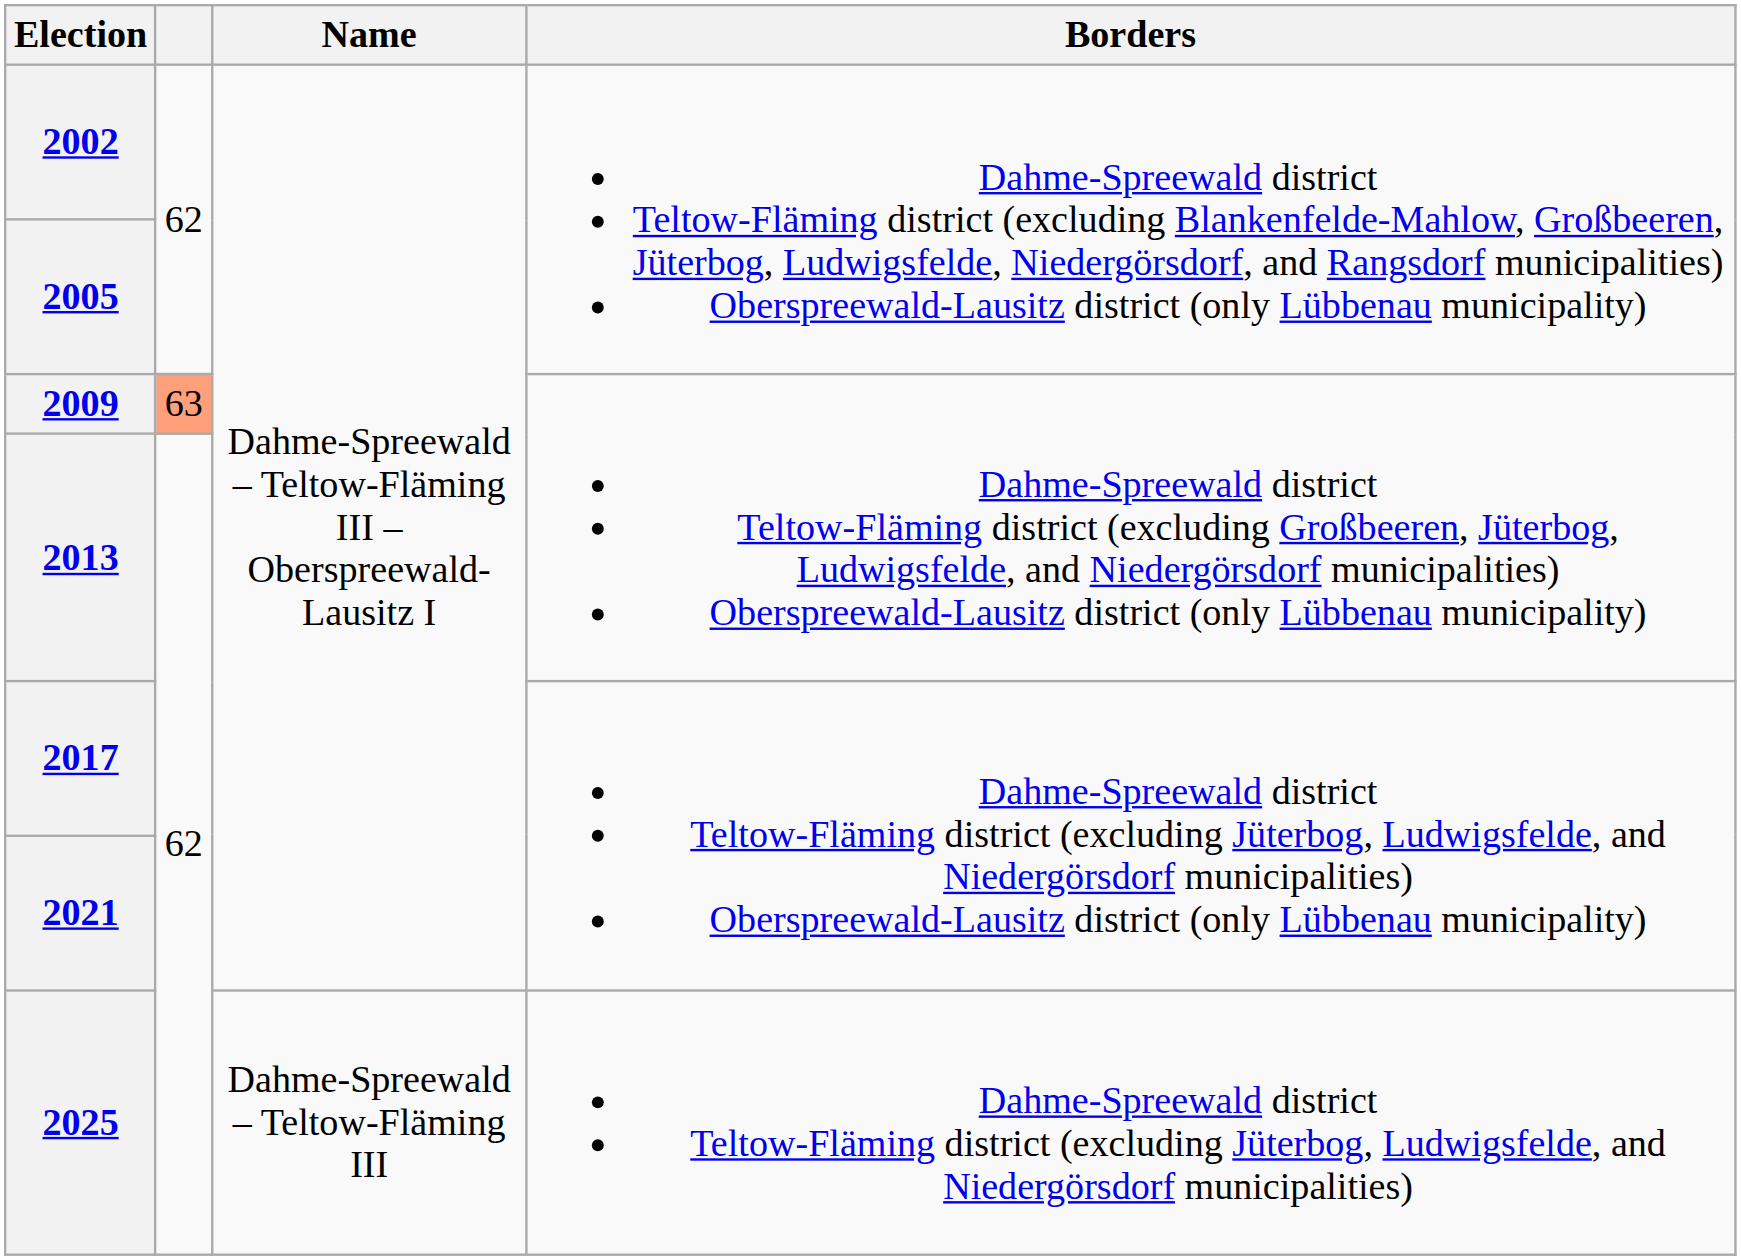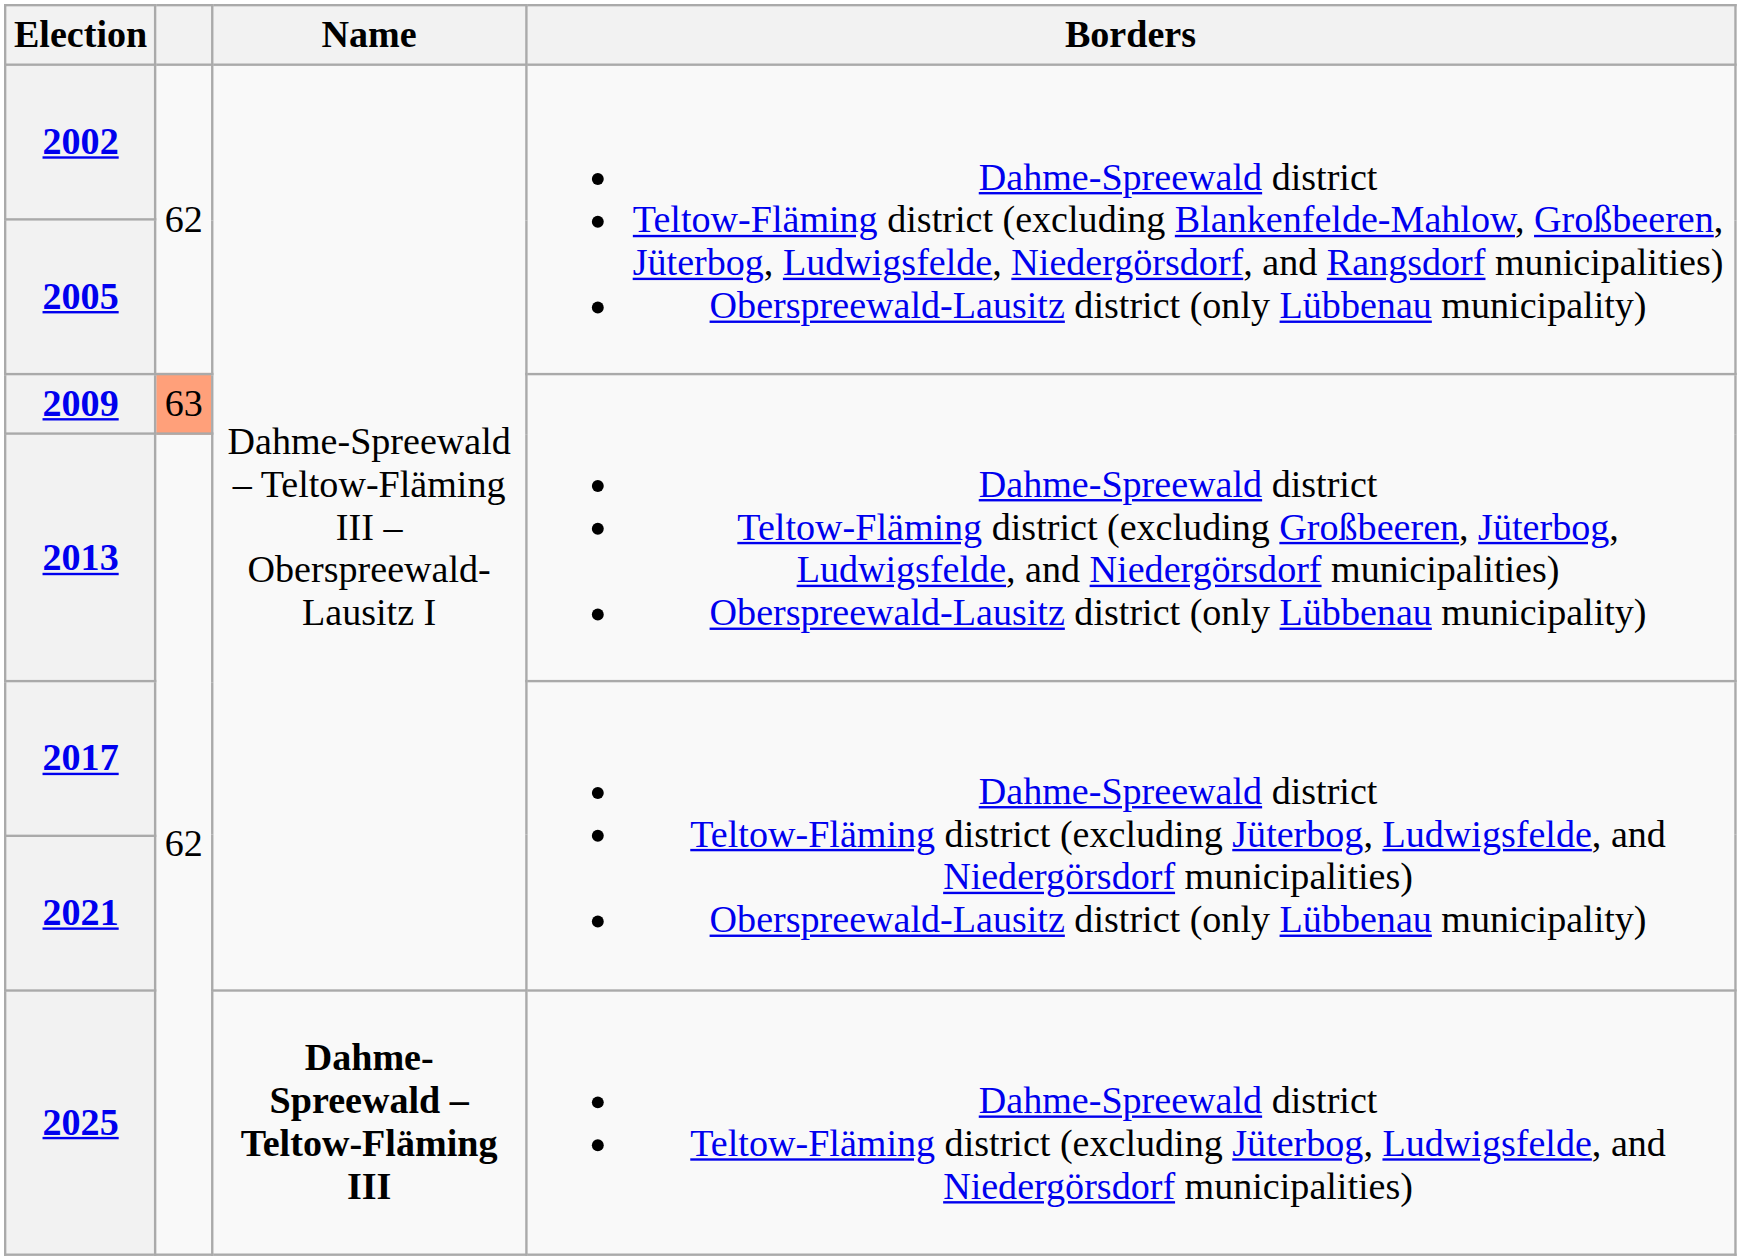(369, 1121) normal -> (369, 1121) bold
